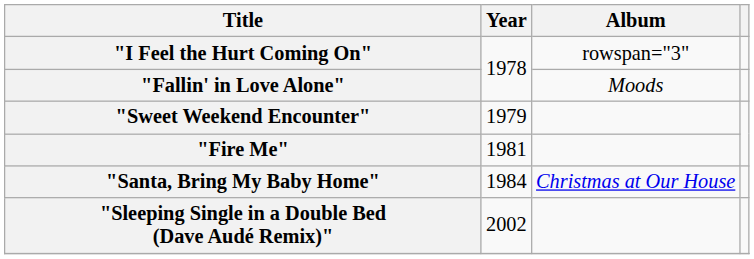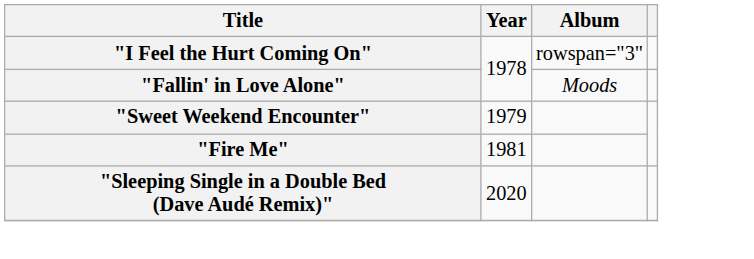- row: (243, 181)
(506, 225) 2002 -> (506, 193) 2020
